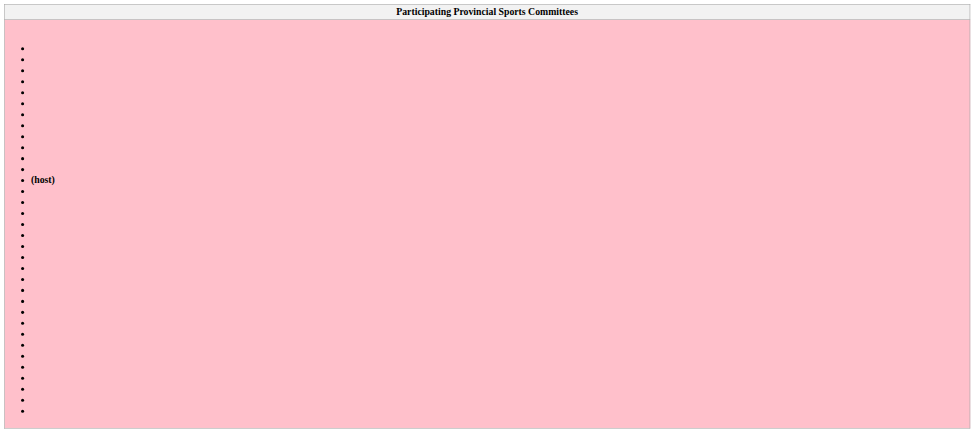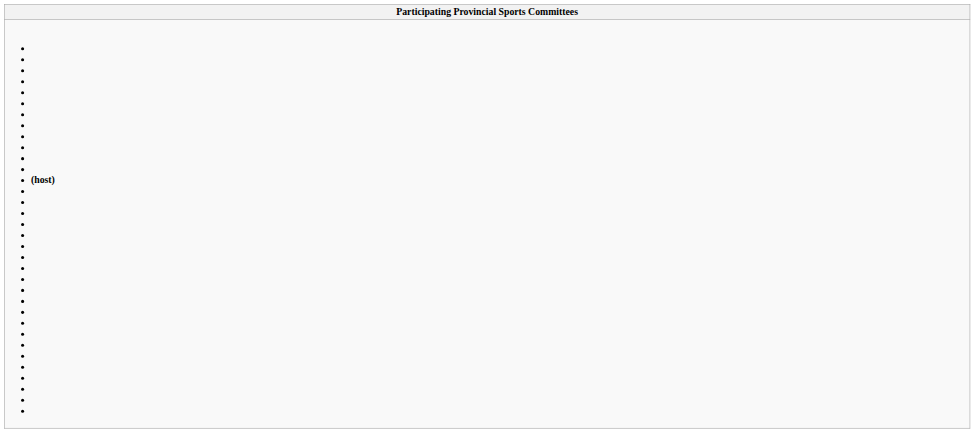(487, 229) pink background -> (487, 229) no background
